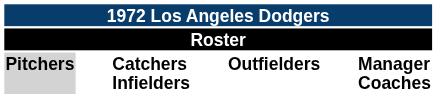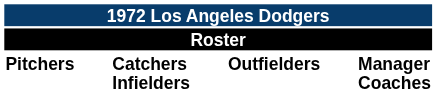(40, 64) lightgrey background -> (40, 64) no background
